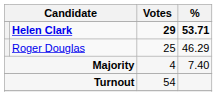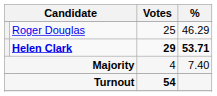rows swapped: (42, 31) <-> (48, 48)
(169, 83) normal -> (169, 83) bold
